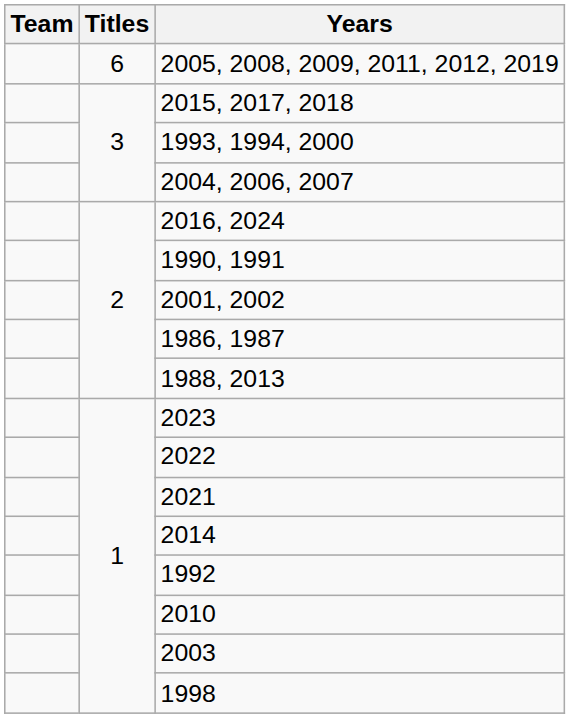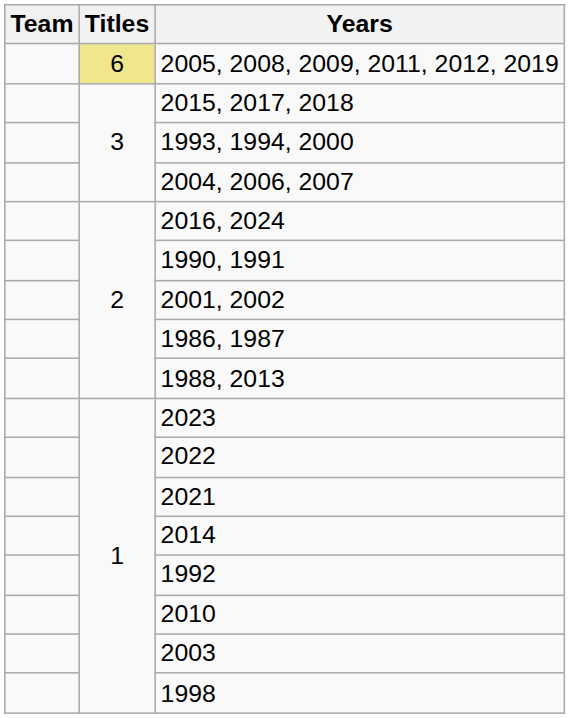(117, 63) no background -> (117, 63) khaki background
